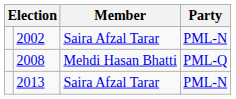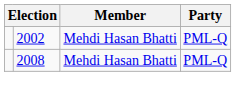(111, 37) Saira Afzal Tarar -> (120, 37) Mehdi Hasan Bhatti
(205, 37) PML-N -> (205, 37) PML-Q
- row: (31, 82)
